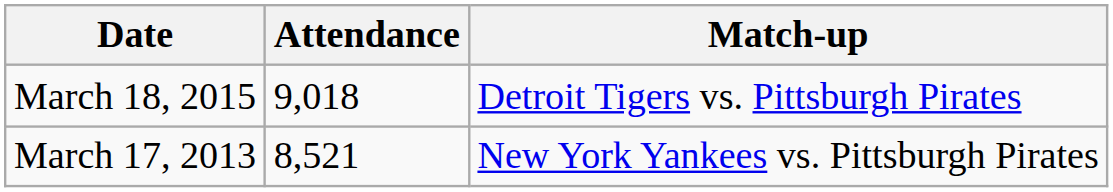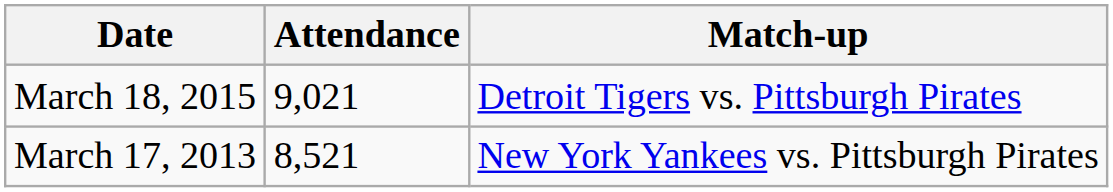(317, 95) 9,018 -> (317, 95) 9,021
